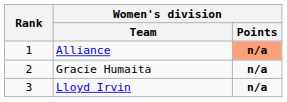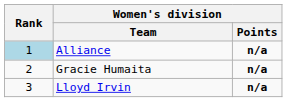(29, 51) no background -> (29, 51) lightblue background
(257, 51) lightsalmon background -> (257, 51) no background
